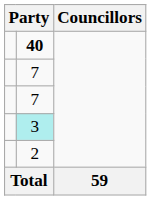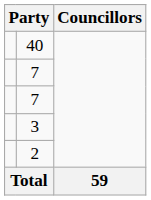(35, 45) bold -> (35, 45) normal
(35, 126) paleturquoise background -> (35, 126) no background
